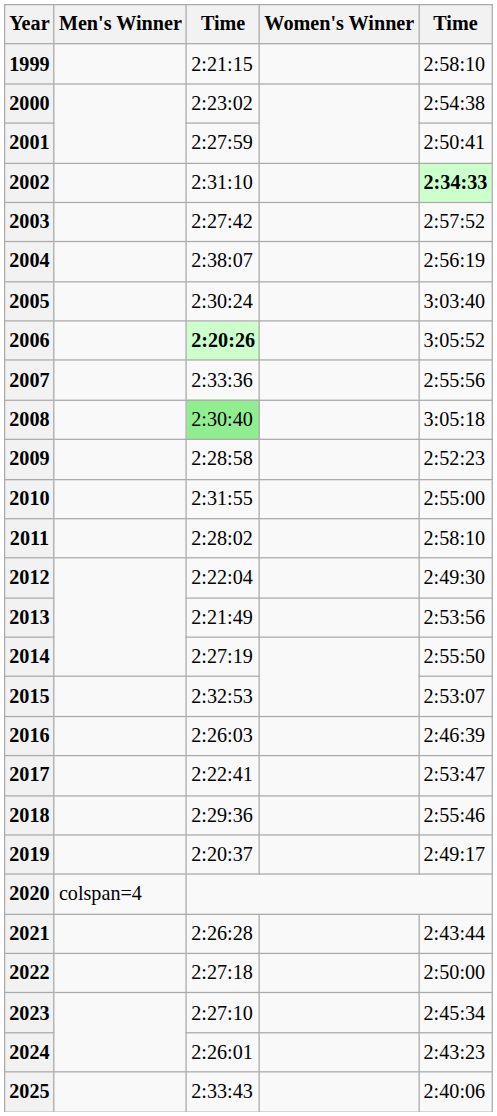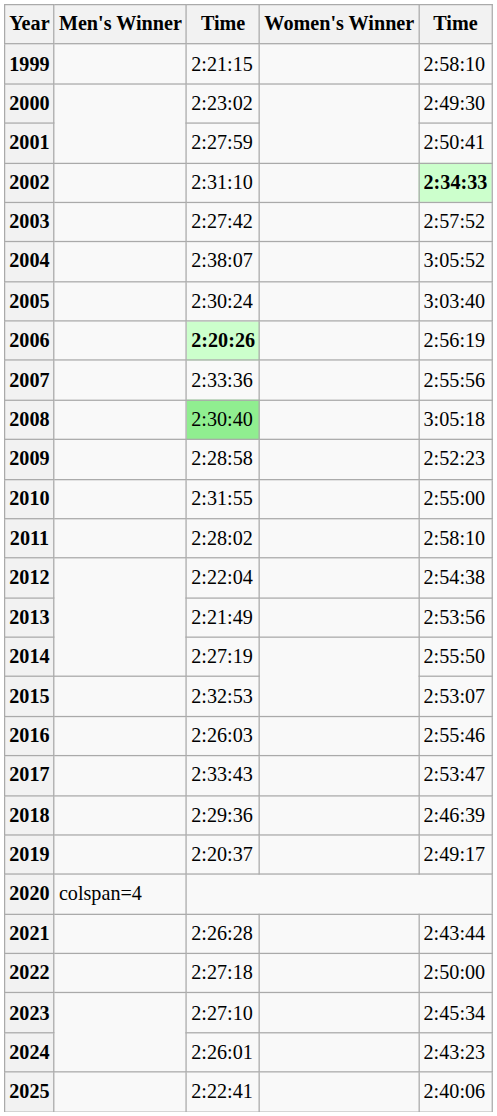(454, 103) 2:54:38 -> (454, 103) 2:49:30
(454, 261) 2:56:19 -> (454, 261) 3:05:52
(454, 340) 3:05:52 -> (454, 340) 2:56:19
(454, 577) 2:49:30 -> (454, 577) 2:54:38
(454, 735) 2:46:39 -> (454, 735) 2:55:46
(222, 775) 2:22:41 -> (222, 775) 2:33:43
(454, 814) 2:55:46 -> (454, 814) 2:46:39
(222, 1091) 2:33:43 -> (222, 1091) 2:22:41
